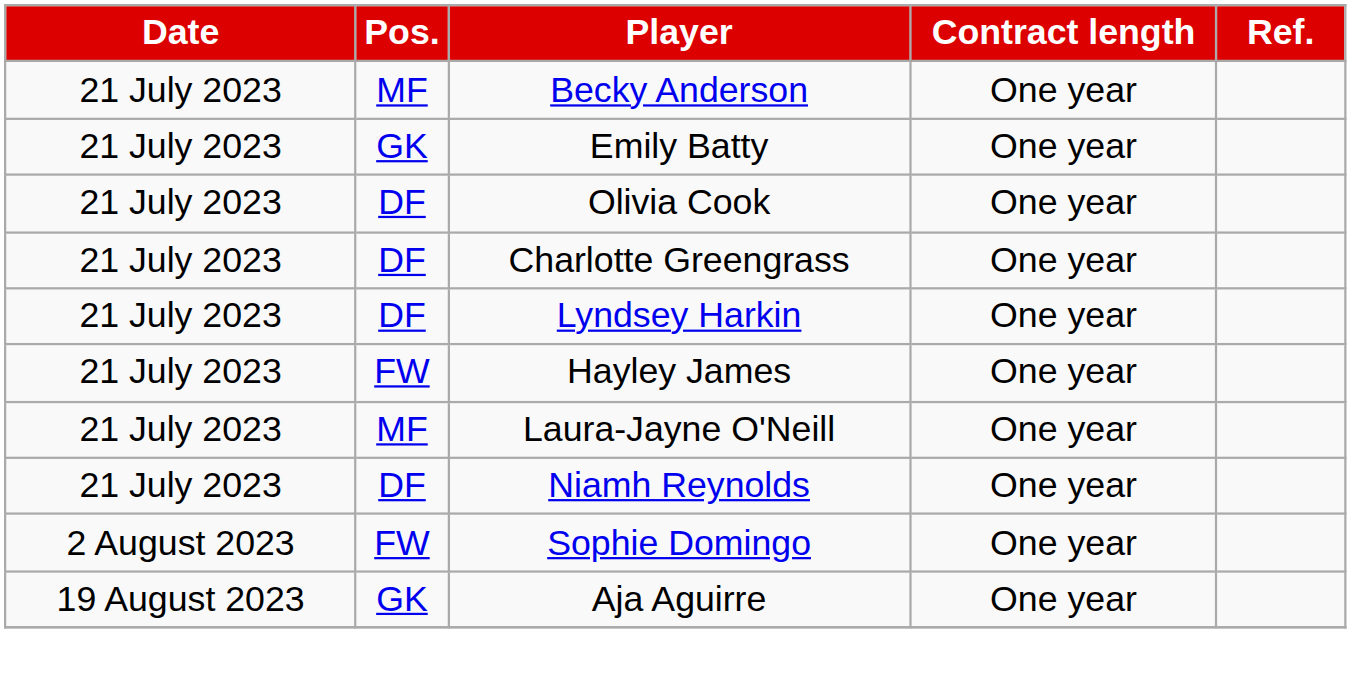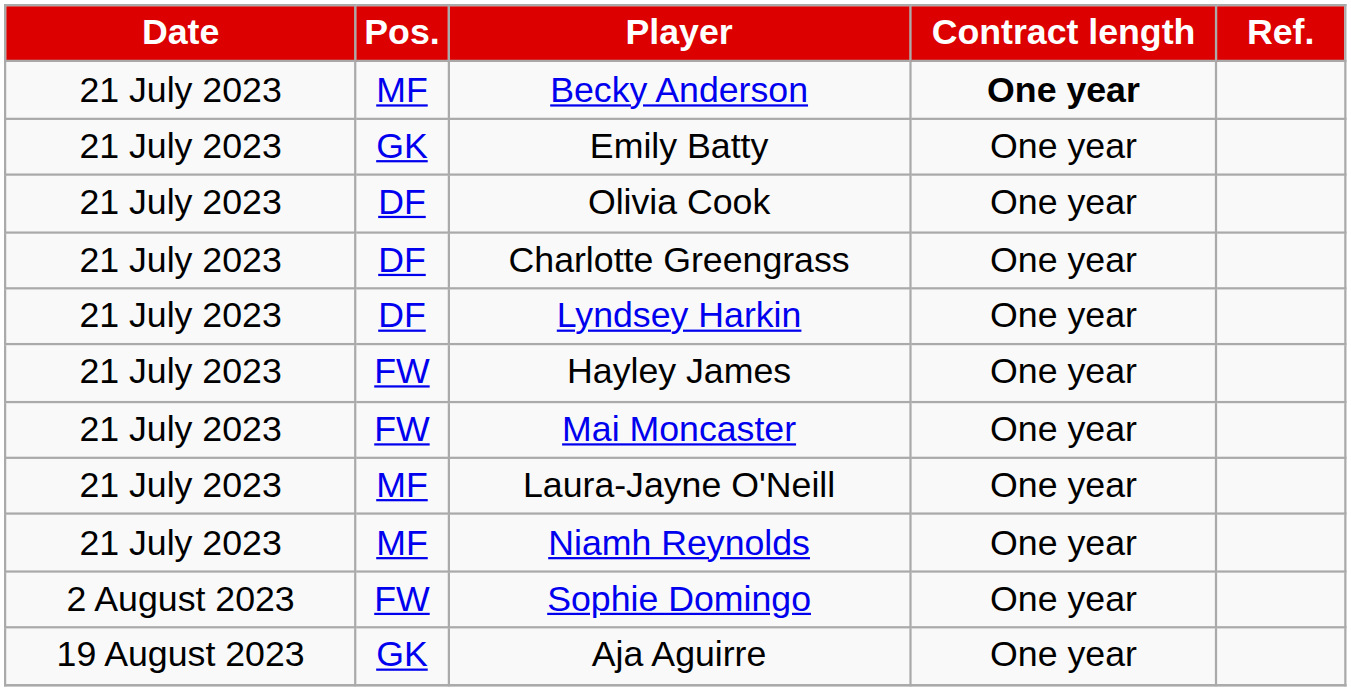(1063, 89) normal -> (1063, 89) bold
+ row: (679, 428)
(402, 485) DF -> (402, 542) MF
